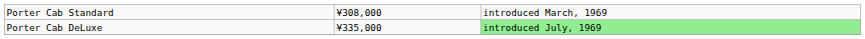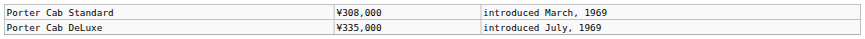(542, 27) lightgreen background -> (542, 27) no background
